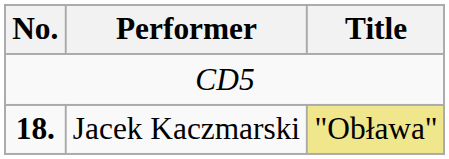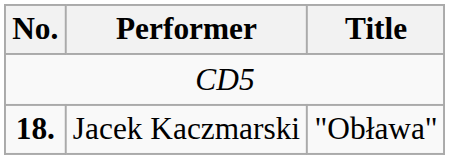(376, 128) khaki background -> (376, 128) no background
